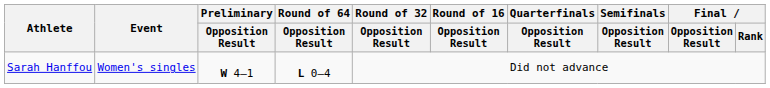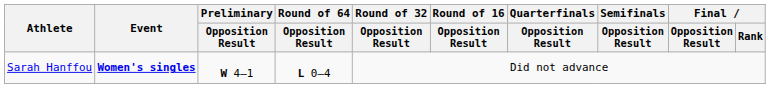(147, 67) normal -> (147, 67) bold
